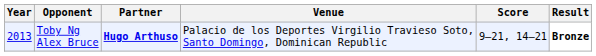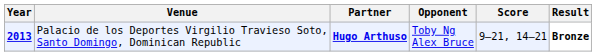columns swapped: (328, 13) <-> (68, 13)
(19, 36) normal -> (19, 36) bold
